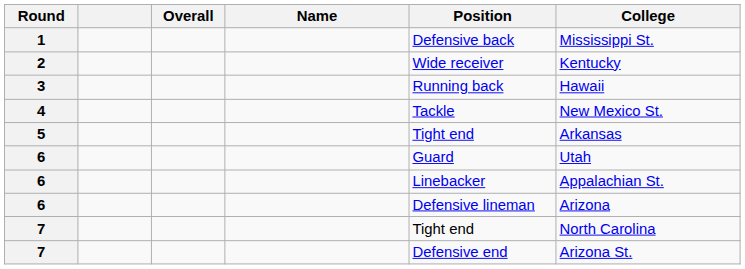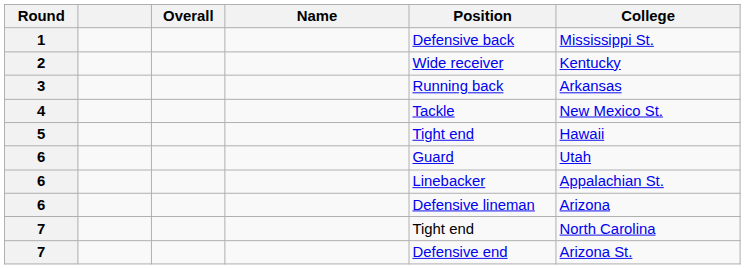(582, 87) Hawaii -> (591, 87) Arkansas
(591, 134) Arkansas -> (582, 134) Hawaii
